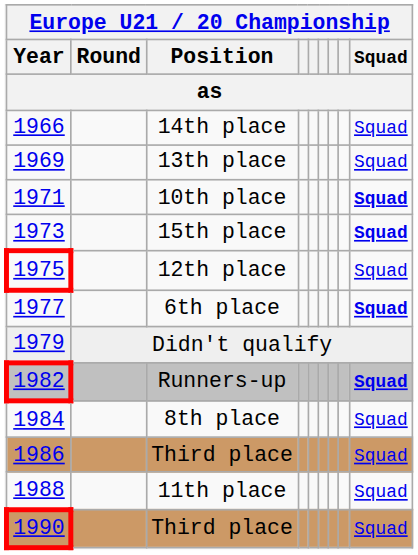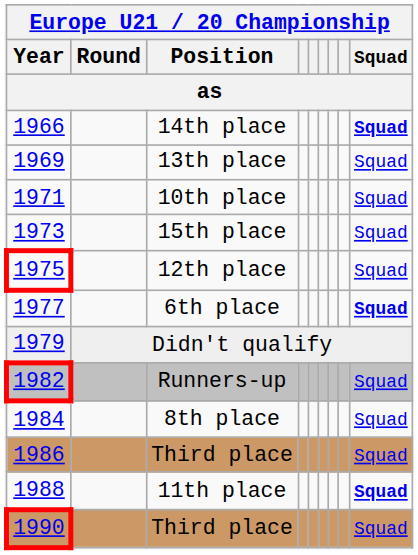(381, 128) normal -> (381, 127) bold
(381, 197) bold -> (381, 198) normal
(381, 233) bold -> (381, 234) normal
(381, 382) bold -> (381, 383) normal
(381, 492) normal -> (381, 491) bold
